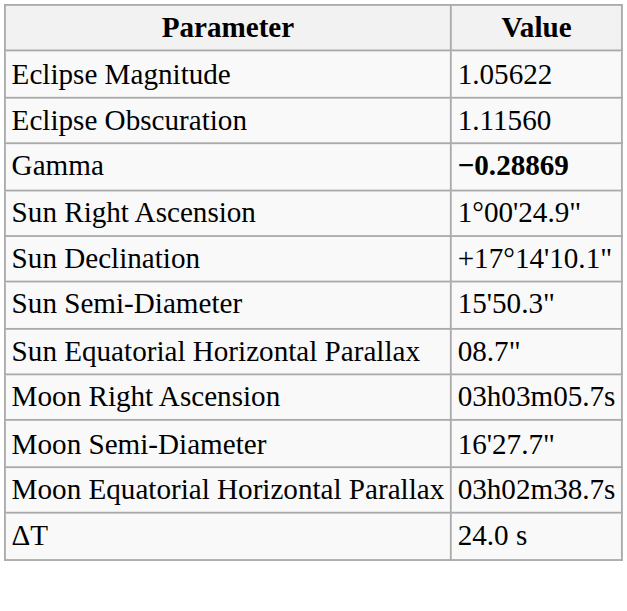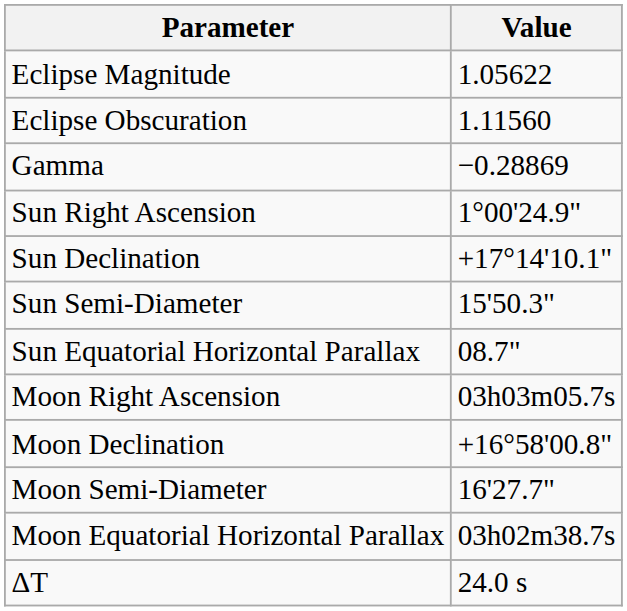(513, 166) bold -> (513, 166) normal
+ row: (118, 443)
